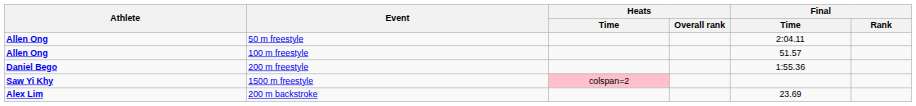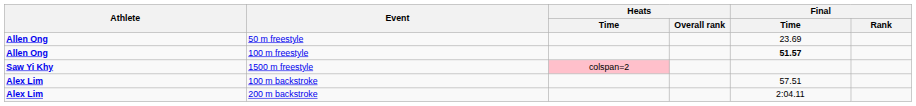(790, 39) 2:04.11 -> (790, 39) 23.69
(790, 53) normal -> (790, 53) bold
- row: (278, 67)
+ row: (283, 81)
(790, 95) 23.69 -> (790, 95) 2:04.11
